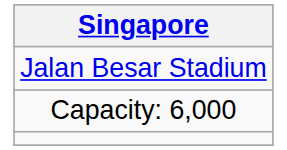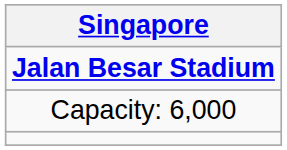(143, 68) normal -> (143, 68) bold
